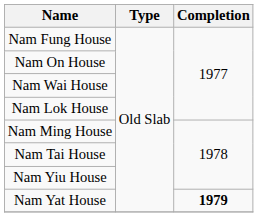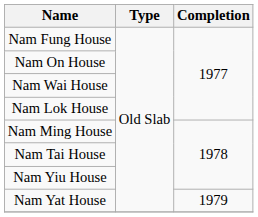(213, 200) bold -> (213, 200) normal
